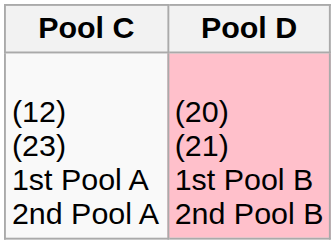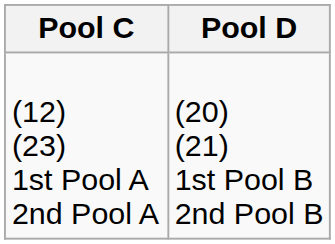(249, 162) pink background -> (249, 162) no background
